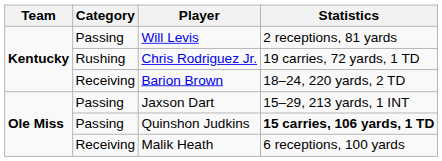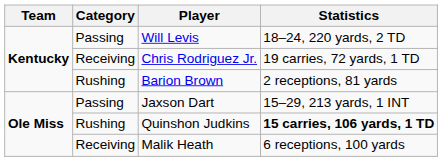(330, 37) 2 receptions, 81 yards -> (334, 37) 18–24, 220 yards, 2 TD
(100, 59) Rushing -> (105, 59) Receiving
(105, 80) Receiving -> (100, 80) Rushing
(334, 80) 18–24, 220 yards, 2 TD -> (330, 80) 2 receptions, 81 yards
(100, 123) Passing -> (100, 123) Rushing
